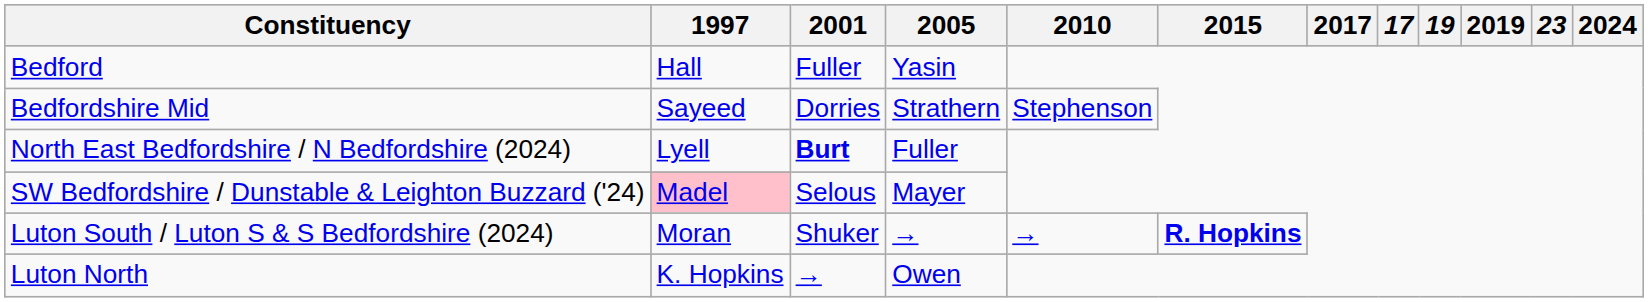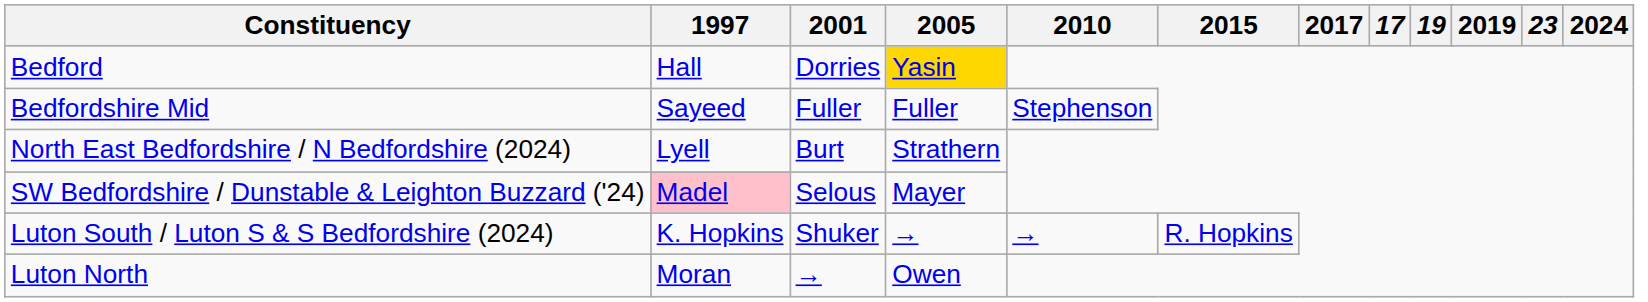(828, 66) Fuller -> (838, 66) Dorries
(924, 66) no background -> (924, 66) gold background
(838, 108) Dorries -> (828, 108) Fuller
(946, 108) Strathern -> (925, 108) Fuller
(823, 150) bold -> (820, 150) normal
(925, 150) Fuller -> (946, 150) Strathern
(694, 233) Moran -> (720, 233) K. Hopkins
(1233, 233) bold -> (1229, 233) normal
(720, 274) K. Hopkins -> (694, 274) Moran
